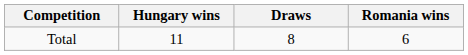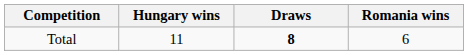(291, 38) normal -> (291, 38) bold
